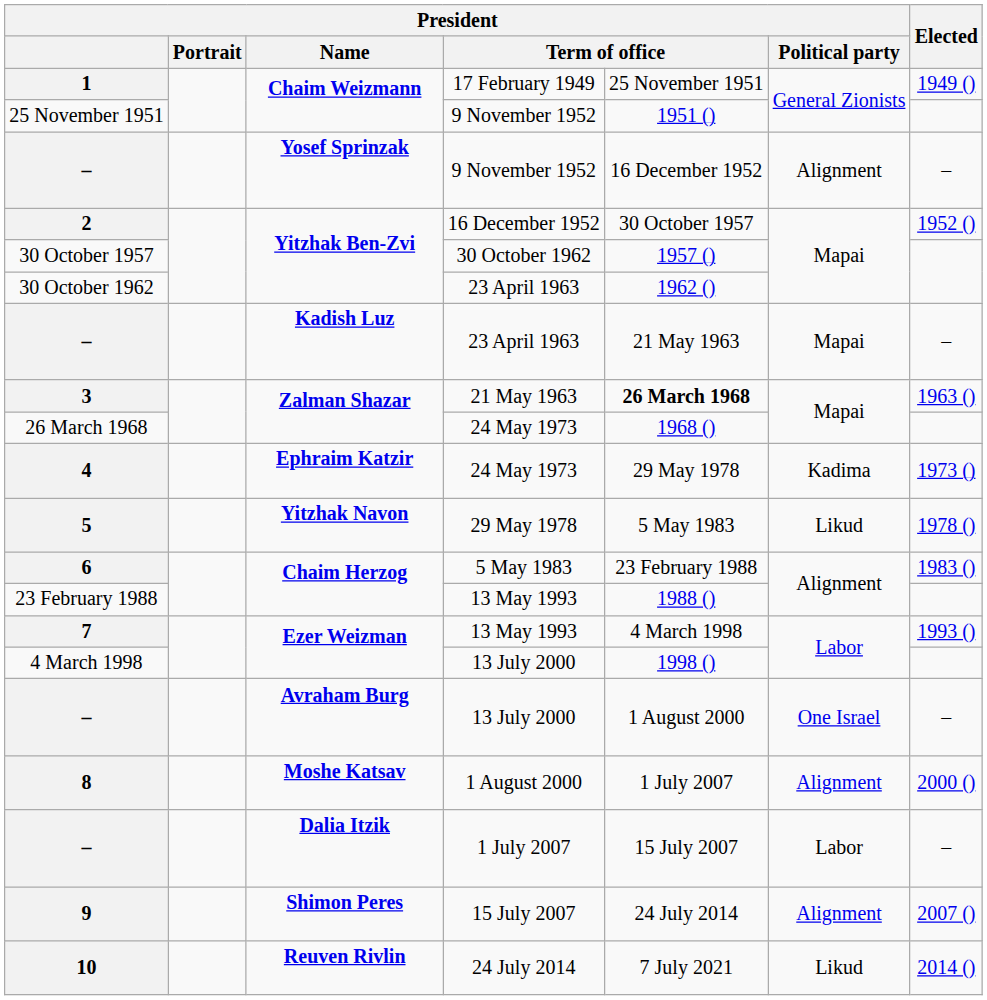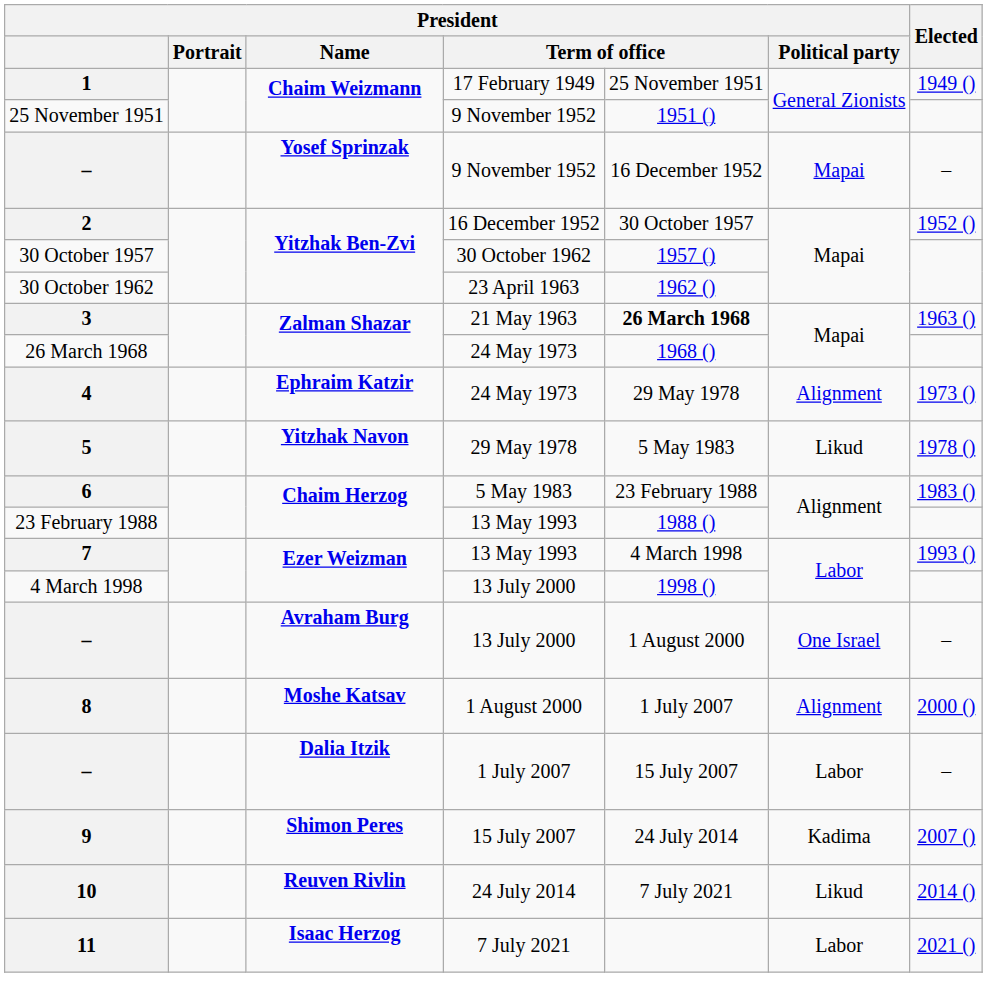(839, 169) Alignment -> (839, 169) Mapai
- row: (86, 341)
(839, 470) Kadima -> (839, 393) Alignment
(839, 913) Alignment -> (839, 836) Kadima
+ row: (86, 945)
